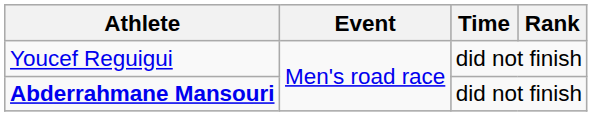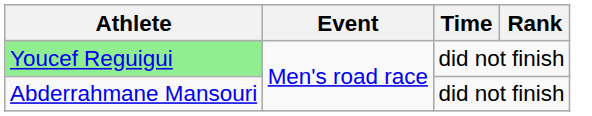(91, 58) no background -> (91, 58) lightgreen background
(142, 94) bold -> (134, 94) normal
